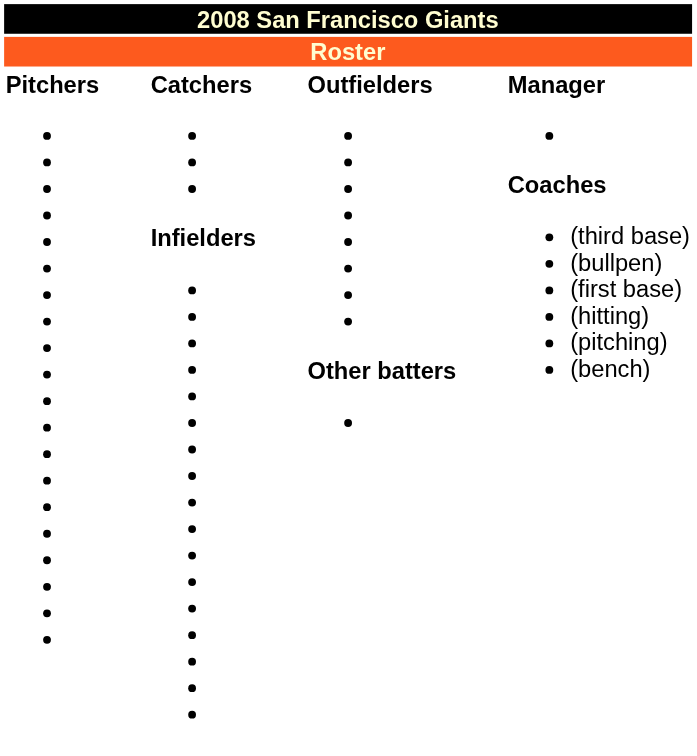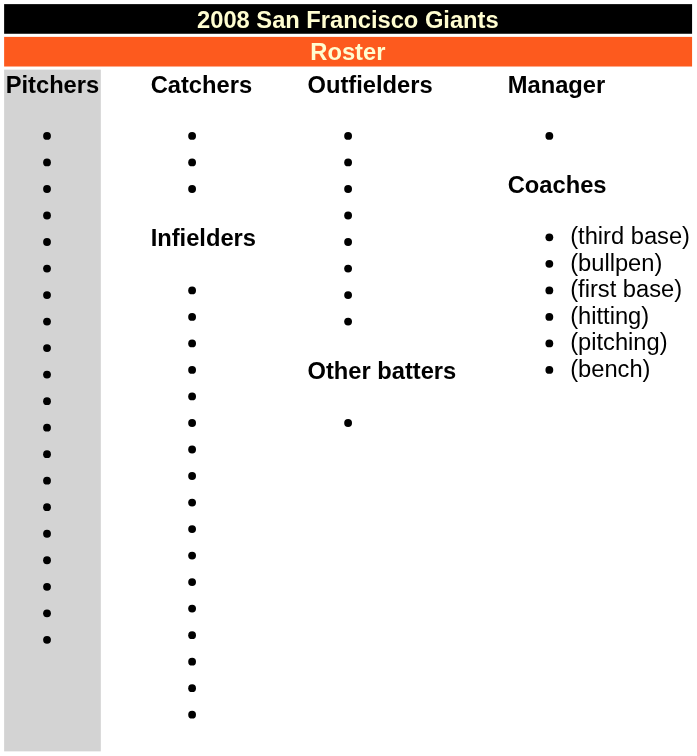(52, 362) no background -> (52, 362) lightgrey background
